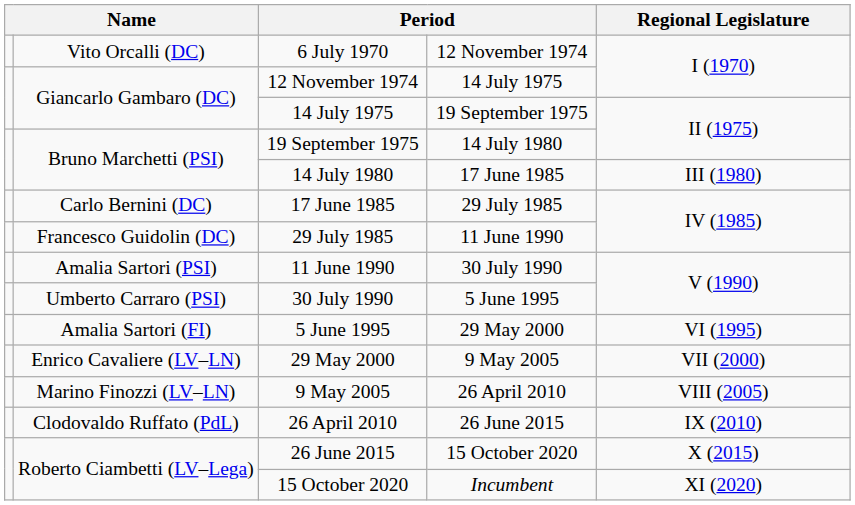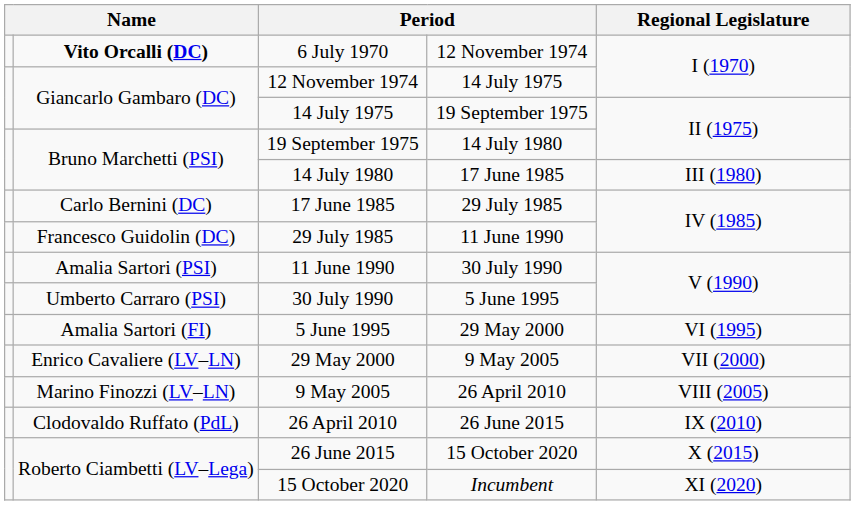(136, 50) normal -> (136, 50) bold
